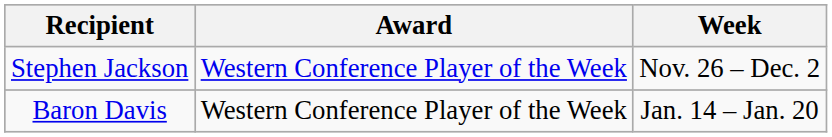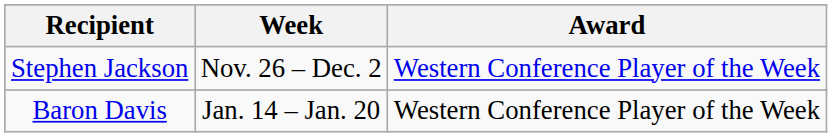columns swapped: (414, 25) <-> (730, 25)
